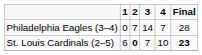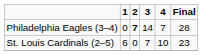(135, 27) normal -> (135, 27) bold
(135, 43) bold -> (135, 43) normal
(184, 43) bold -> (184, 43) normal
